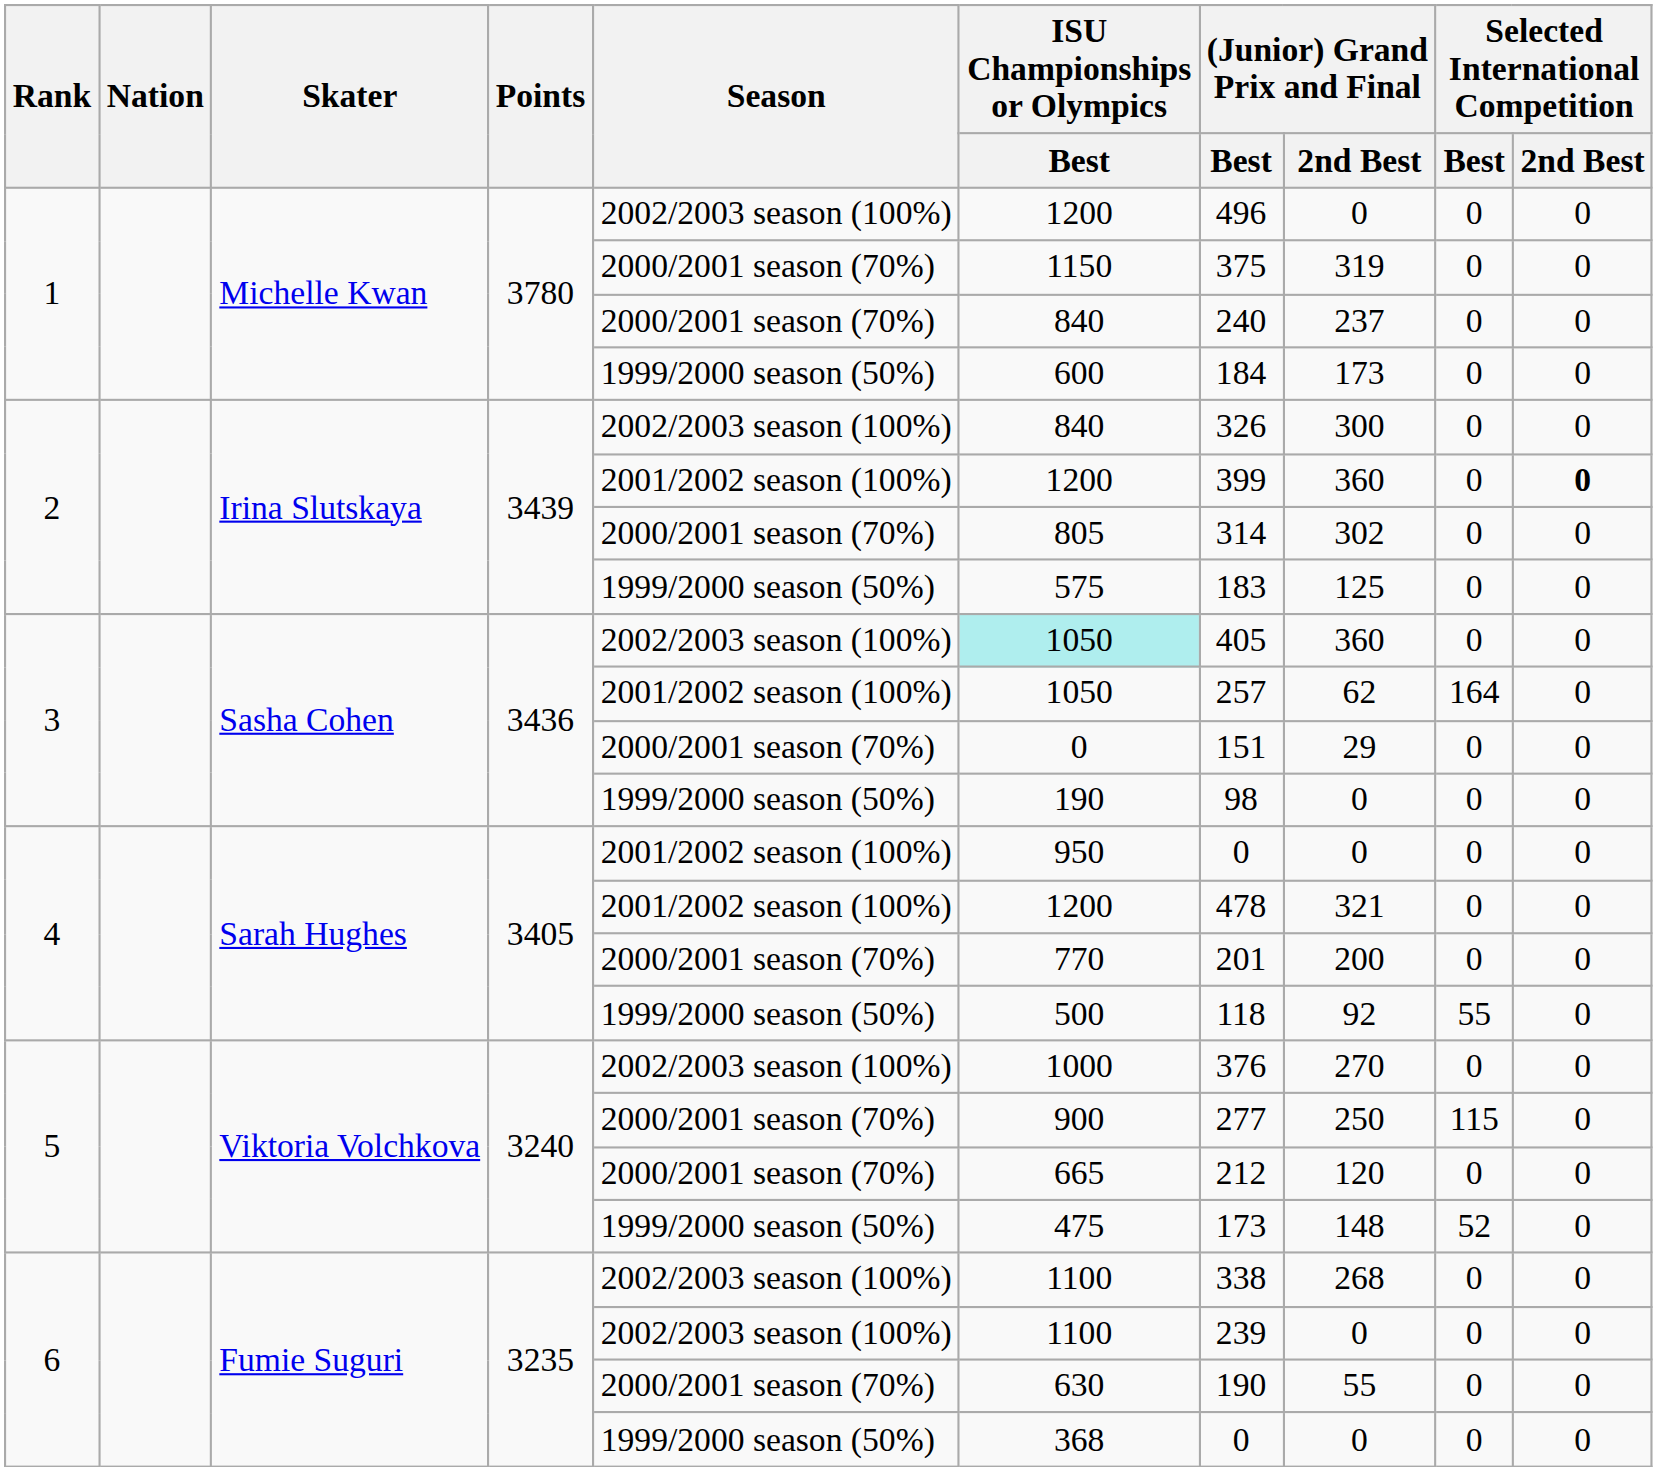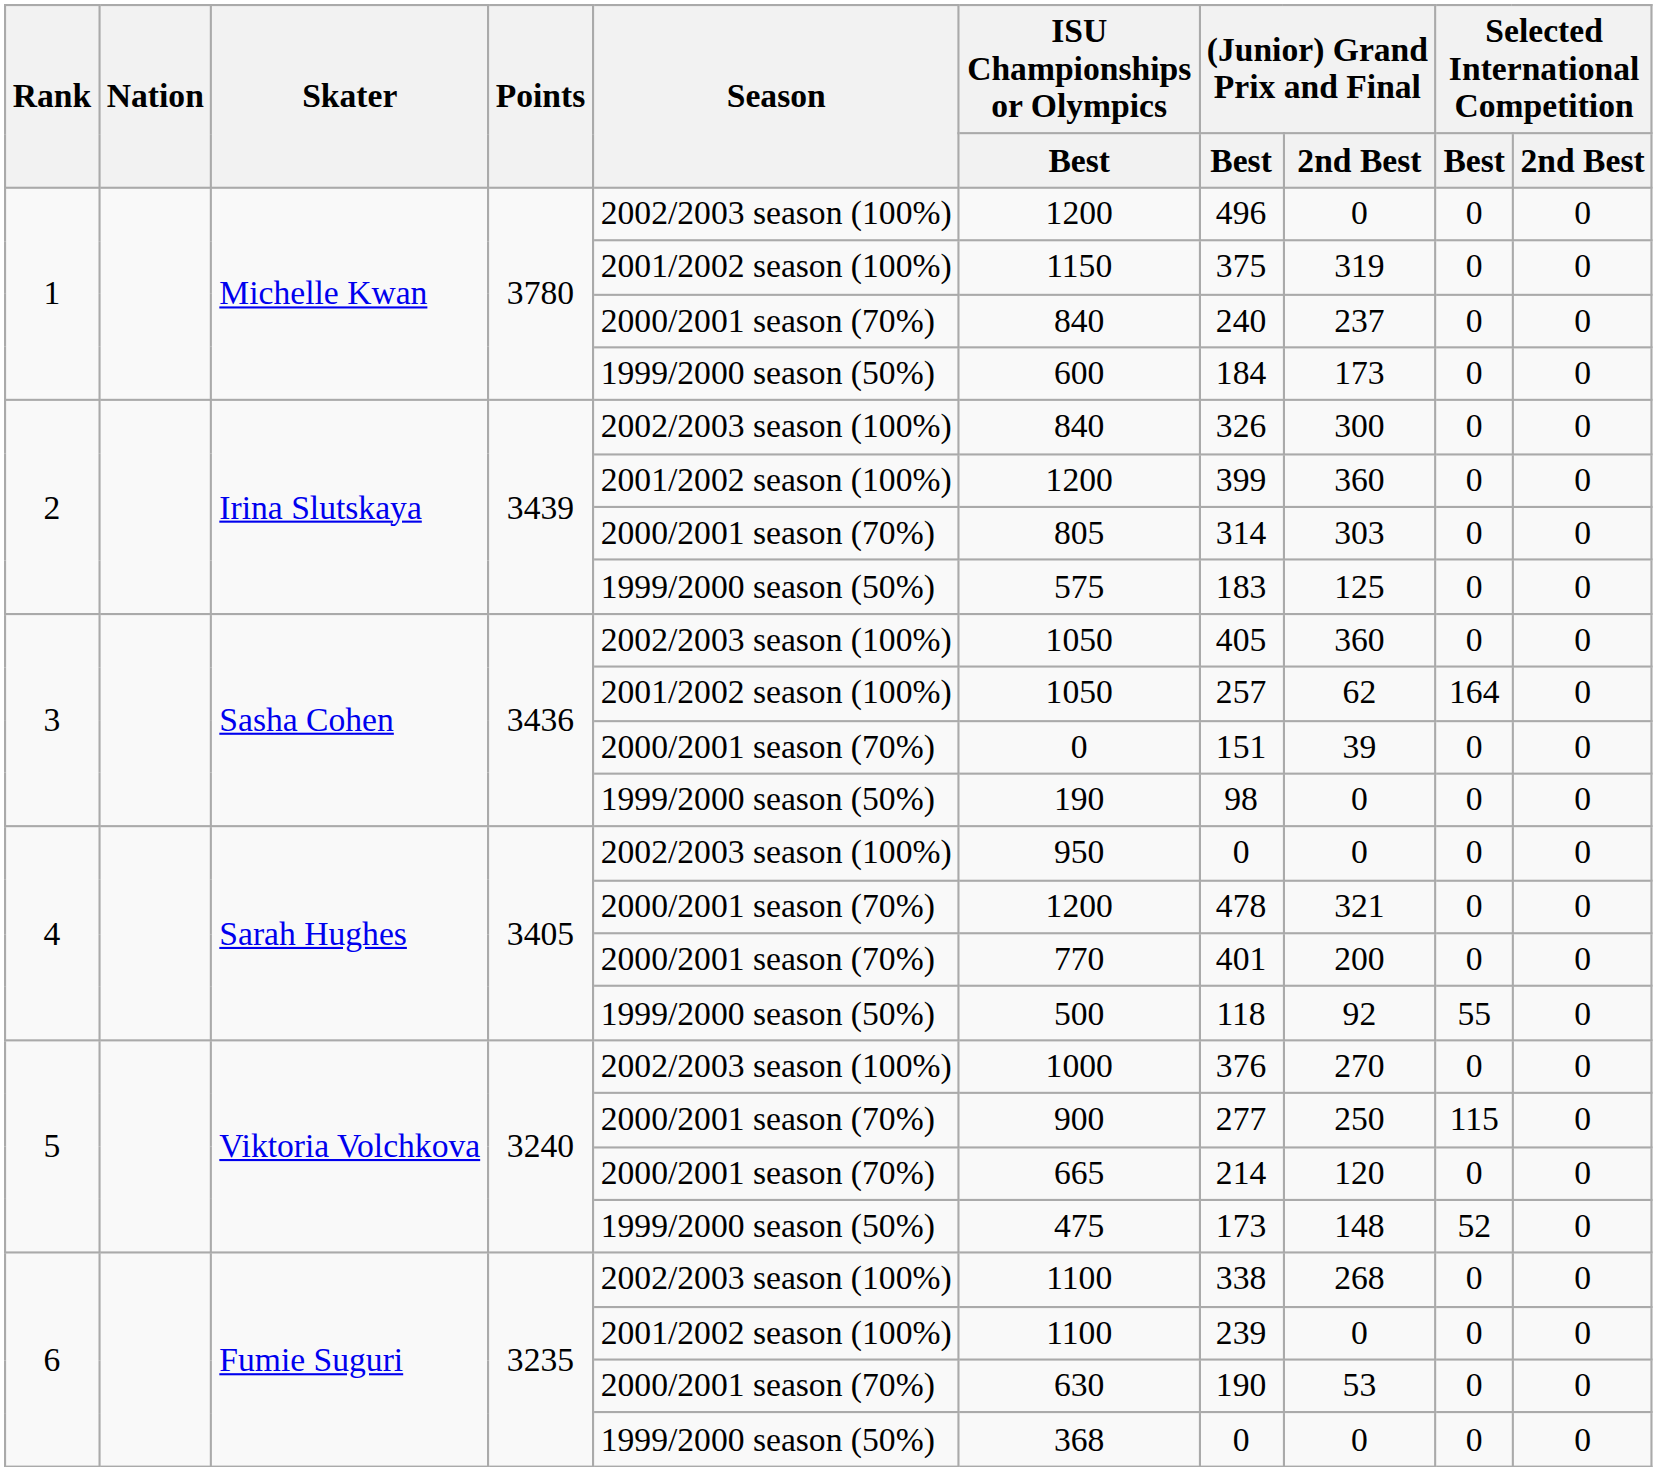(768, 266) 2000/2001 season (70%) -> (776, 266) 2001/2002 season (100%)
(1583, 479) bold -> (1583, 479) normal
(1359, 533) 302 -> (1359, 533) 303
(1079, 639) paleturquoise background -> (1079, 639) no background
(1359, 746) 29 -> (1359, 746) 39
(776, 852) 2001/2002 season (100%) -> (776, 852) 2002/2003 season (100%)
(776, 906) 2001/2002 season (100%) -> (768, 906) 2000/2001 season (70%)
(1241, 959) 201 -> (1241, 959) 401
(1241, 1172) 212 -> (1241, 1172) 214
(776, 1332) 2002/2003 season (100%) -> (776, 1332) 2001/2002 season (100%)
(1359, 1385) 55 -> (1359, 1385) 53
